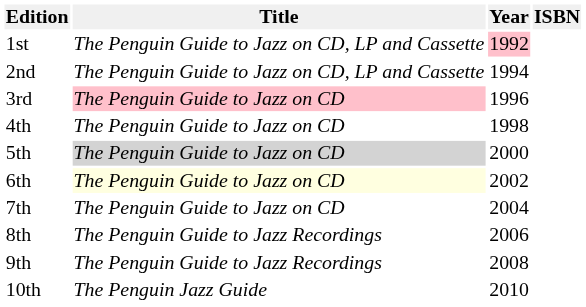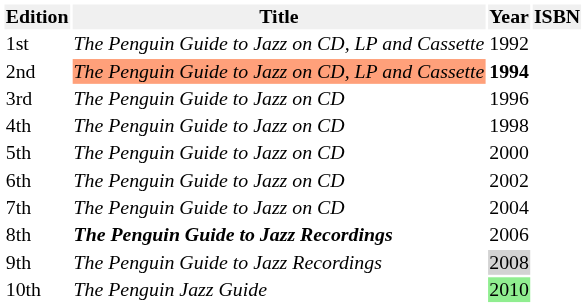(509, 44) pink background -> (509, 44) no background
(279, 71) no background -> (279, 71) lightsalmon background
(509, 71) normal -> (509, 71) bold
(209, 98) pink background -> (209, 98) no background
(209, 153) lightgrey background -> (209, 153) no background
(209, 180) lightyellow background -> (209, 180) no background
(228, 235) normal -> (233, 235) bold
(509, 262) no background -> (509, 262) lightgrey background
(509, 289) no background -> (509, 289) lightgreen background
